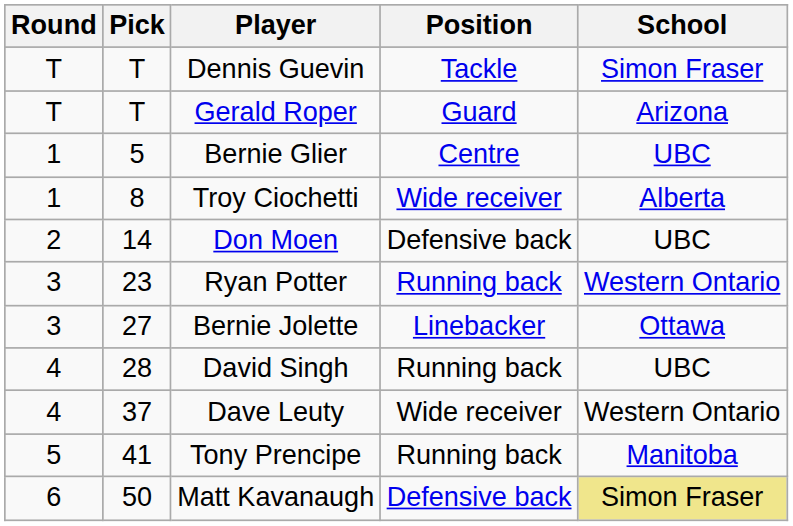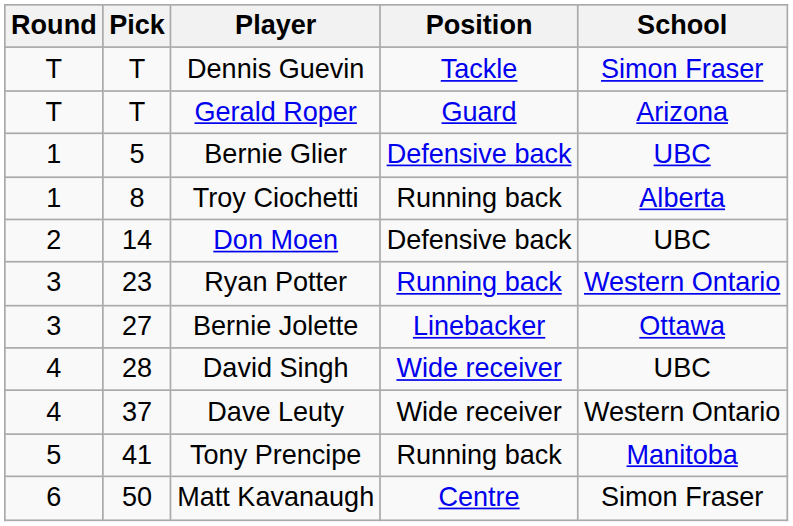(479, 154) Centre -> (479, 154) Defensive back
(479, 197) Wide receiver -> (479, 197) Running back
(479, 369) Running back -> (479, 369) Wide receiver
(479, 497) Defensive back -> (479, 497) Centre
(682, 497) khaki background -> (682, 497) no background
